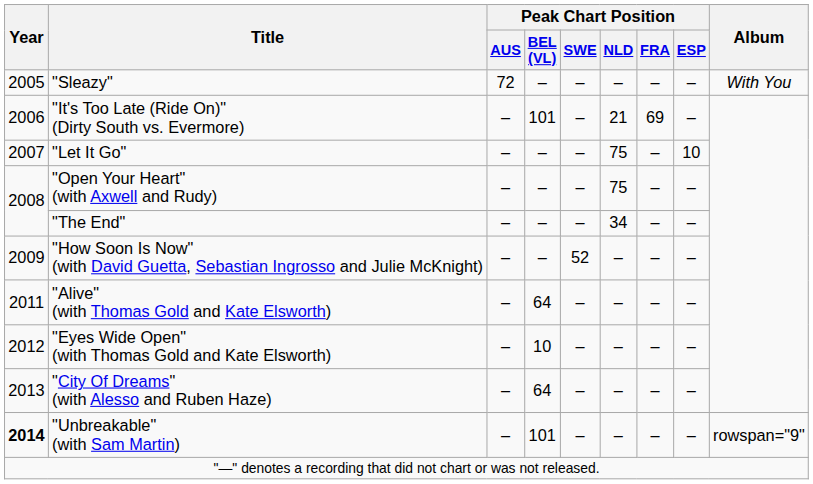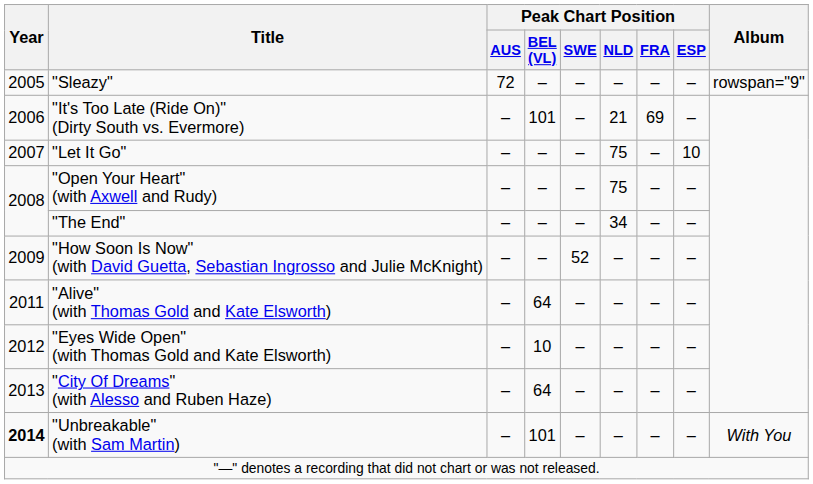(759, 82) With You -> (759, 82) rowspan="9"
(759, 435) rowspan="9" -> (759, 435) With You
